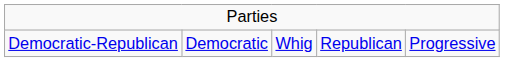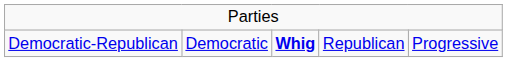(294, 43) normal -> (295, 43) bold
